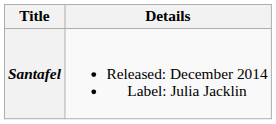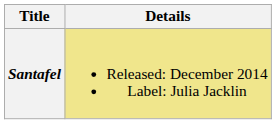(168, 82) no background -> (168, 82) khaki background
